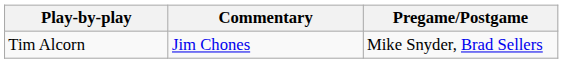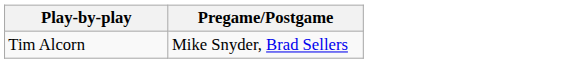- column: (266, 18)
